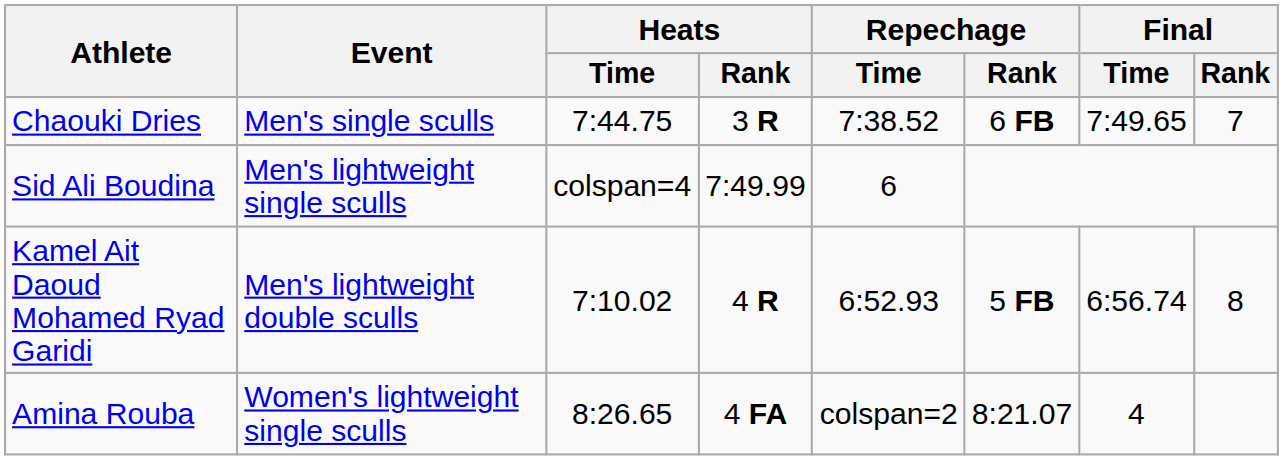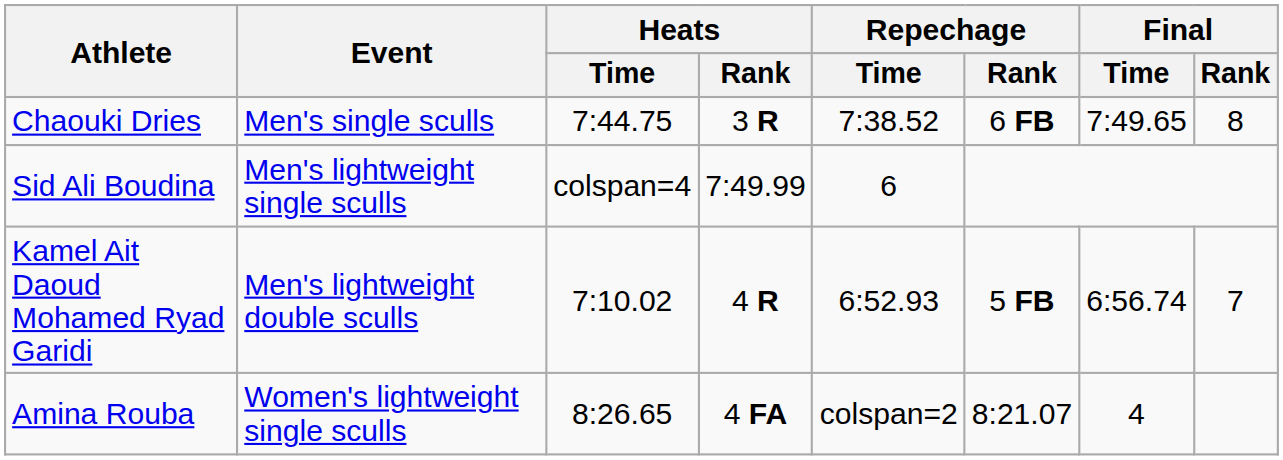(1235, 122) 7 -> (1235, 122) 8
(1235, 300) 8 -> (1235, 300) 7
